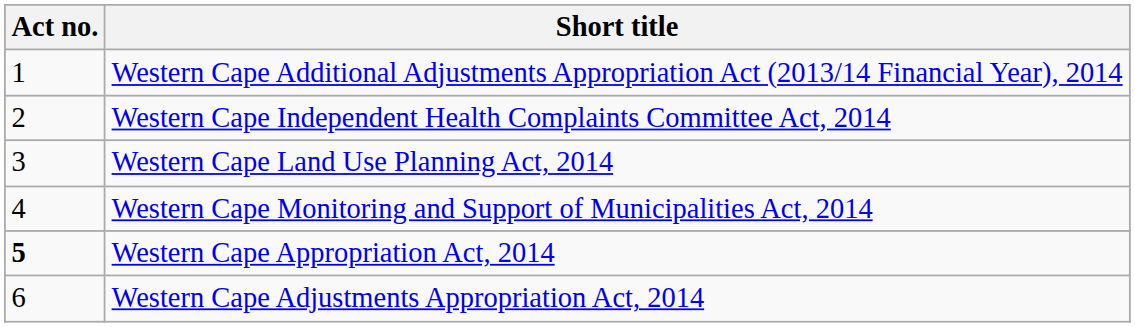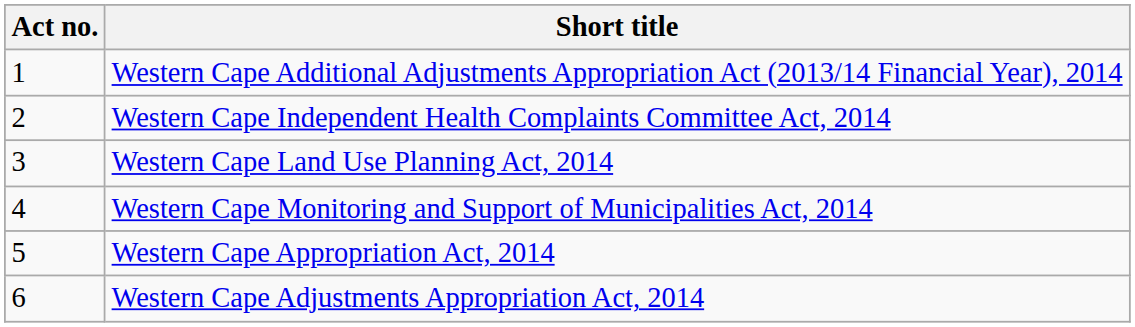(19, 252) bold -> (19, 252) normal
